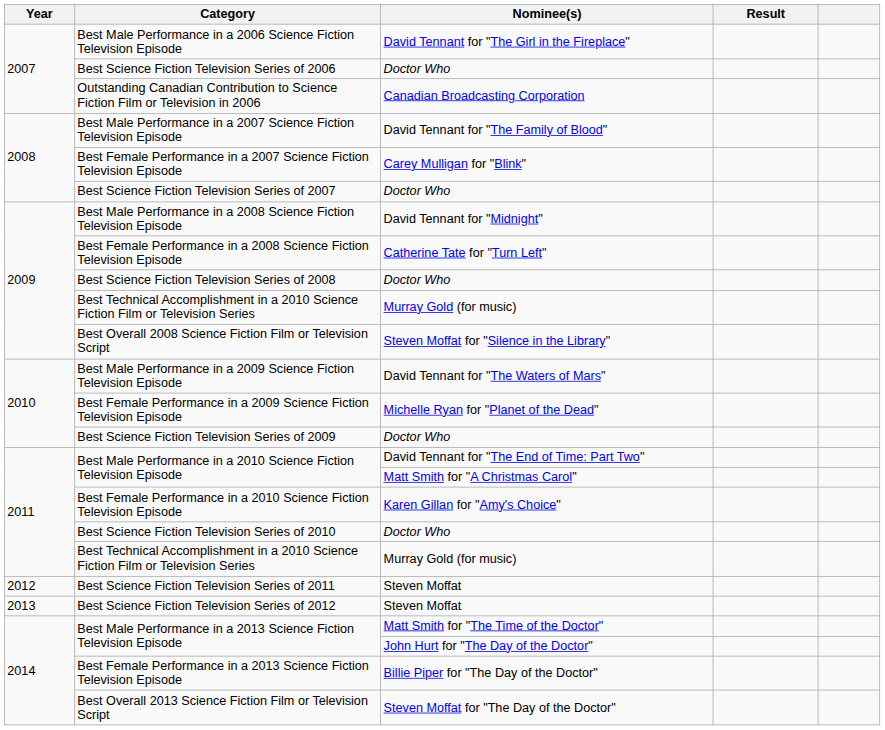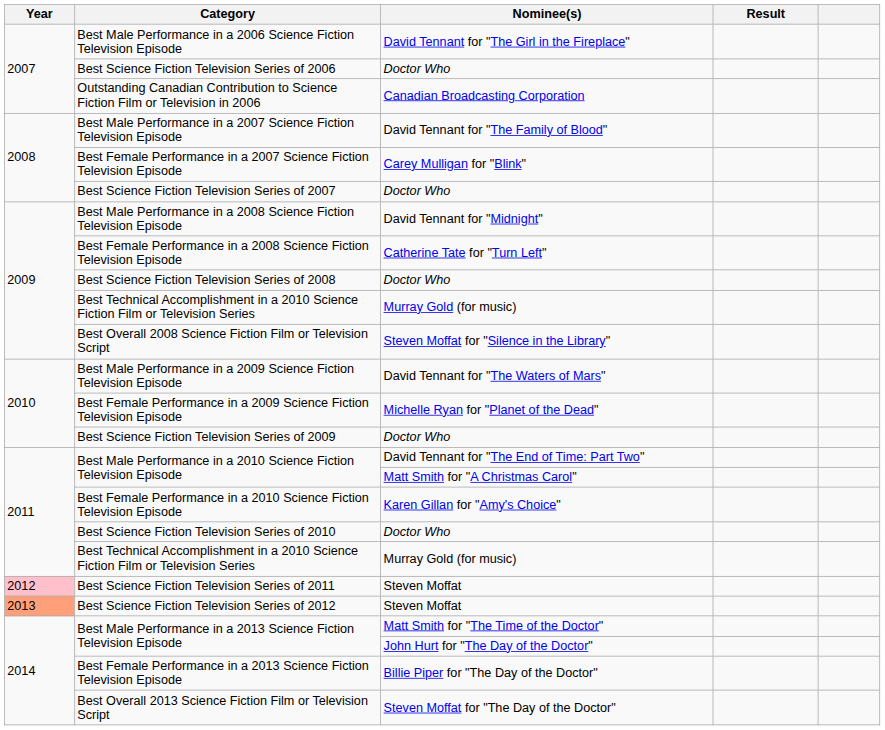(21, 586) no background -> (21, 586) pink background
(21, 606) no background -> (21, 606) lightsalmon background
